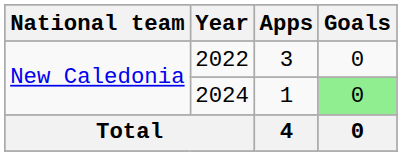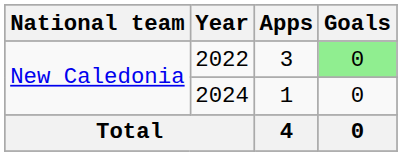(357, 60) no background -> (357, 60) lightgreen background
(357, 96) lightgreen background -> (357, 96) no background
